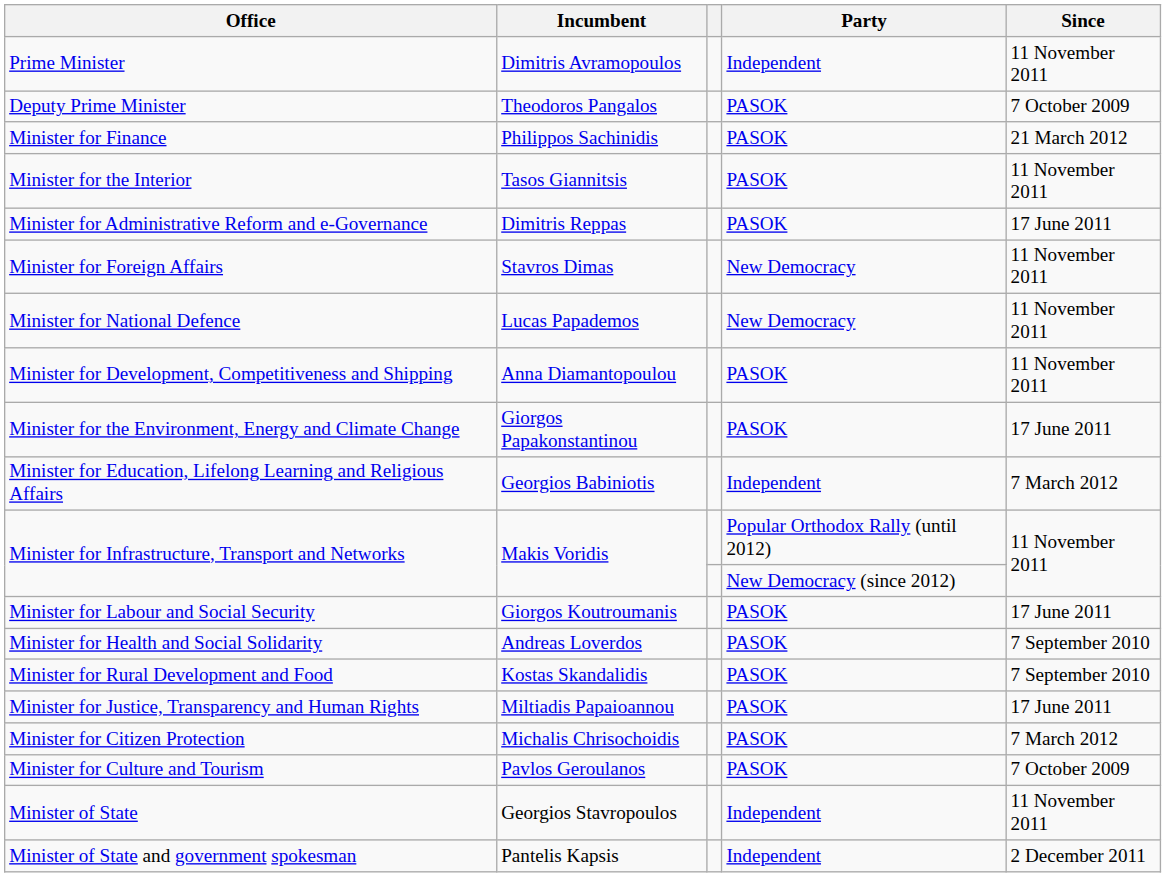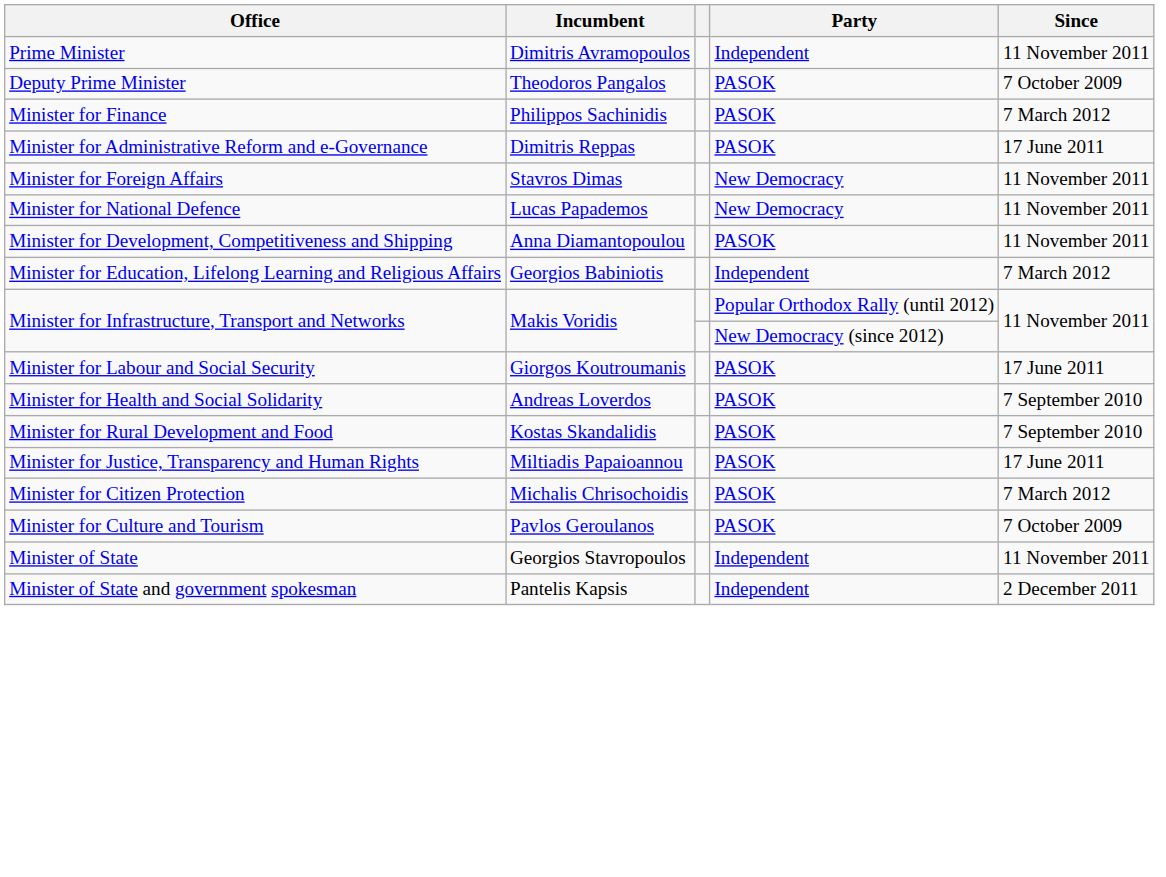(1069, 138) 21 March 2012 -> (1057, 115) 7 March 2012
- row: (100, 180)
- row: (234, 429)
